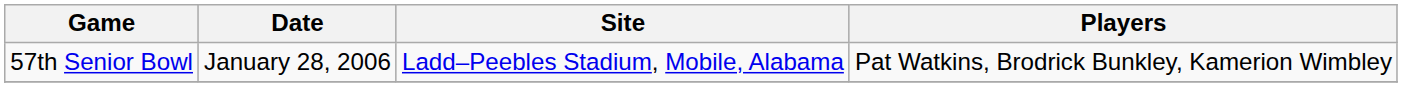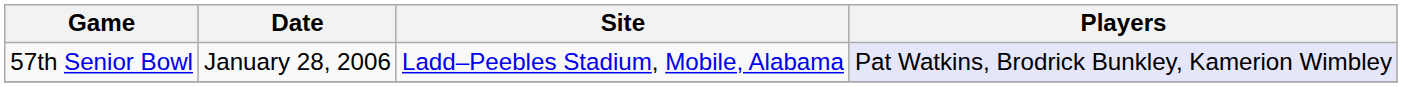(1124, 61) no background -> (1124, 61) lavender background
